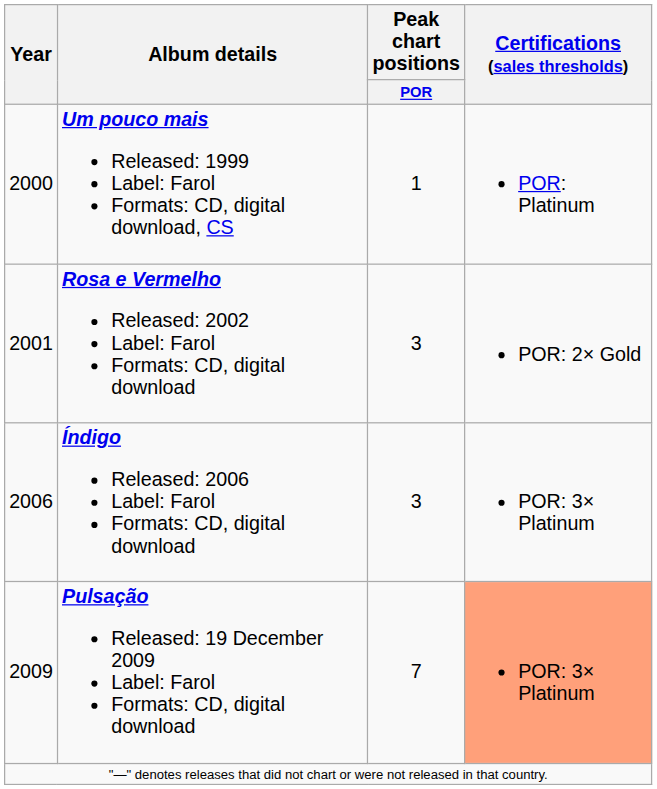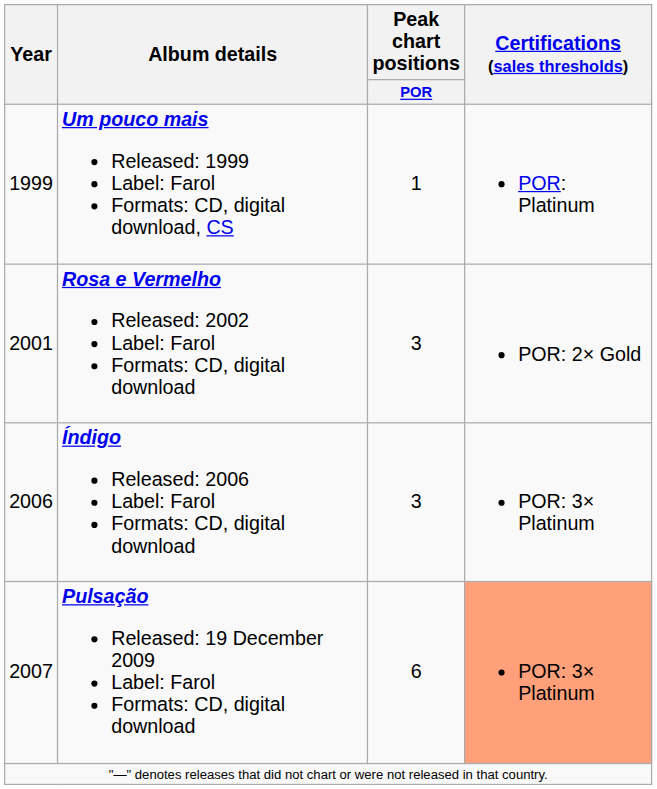(31, 183) 2000 -> (31, 183) 1999
(31, 672) 2009 -> (31, 672) 2007
(416, 672) 7 -> (416, 672) 6
